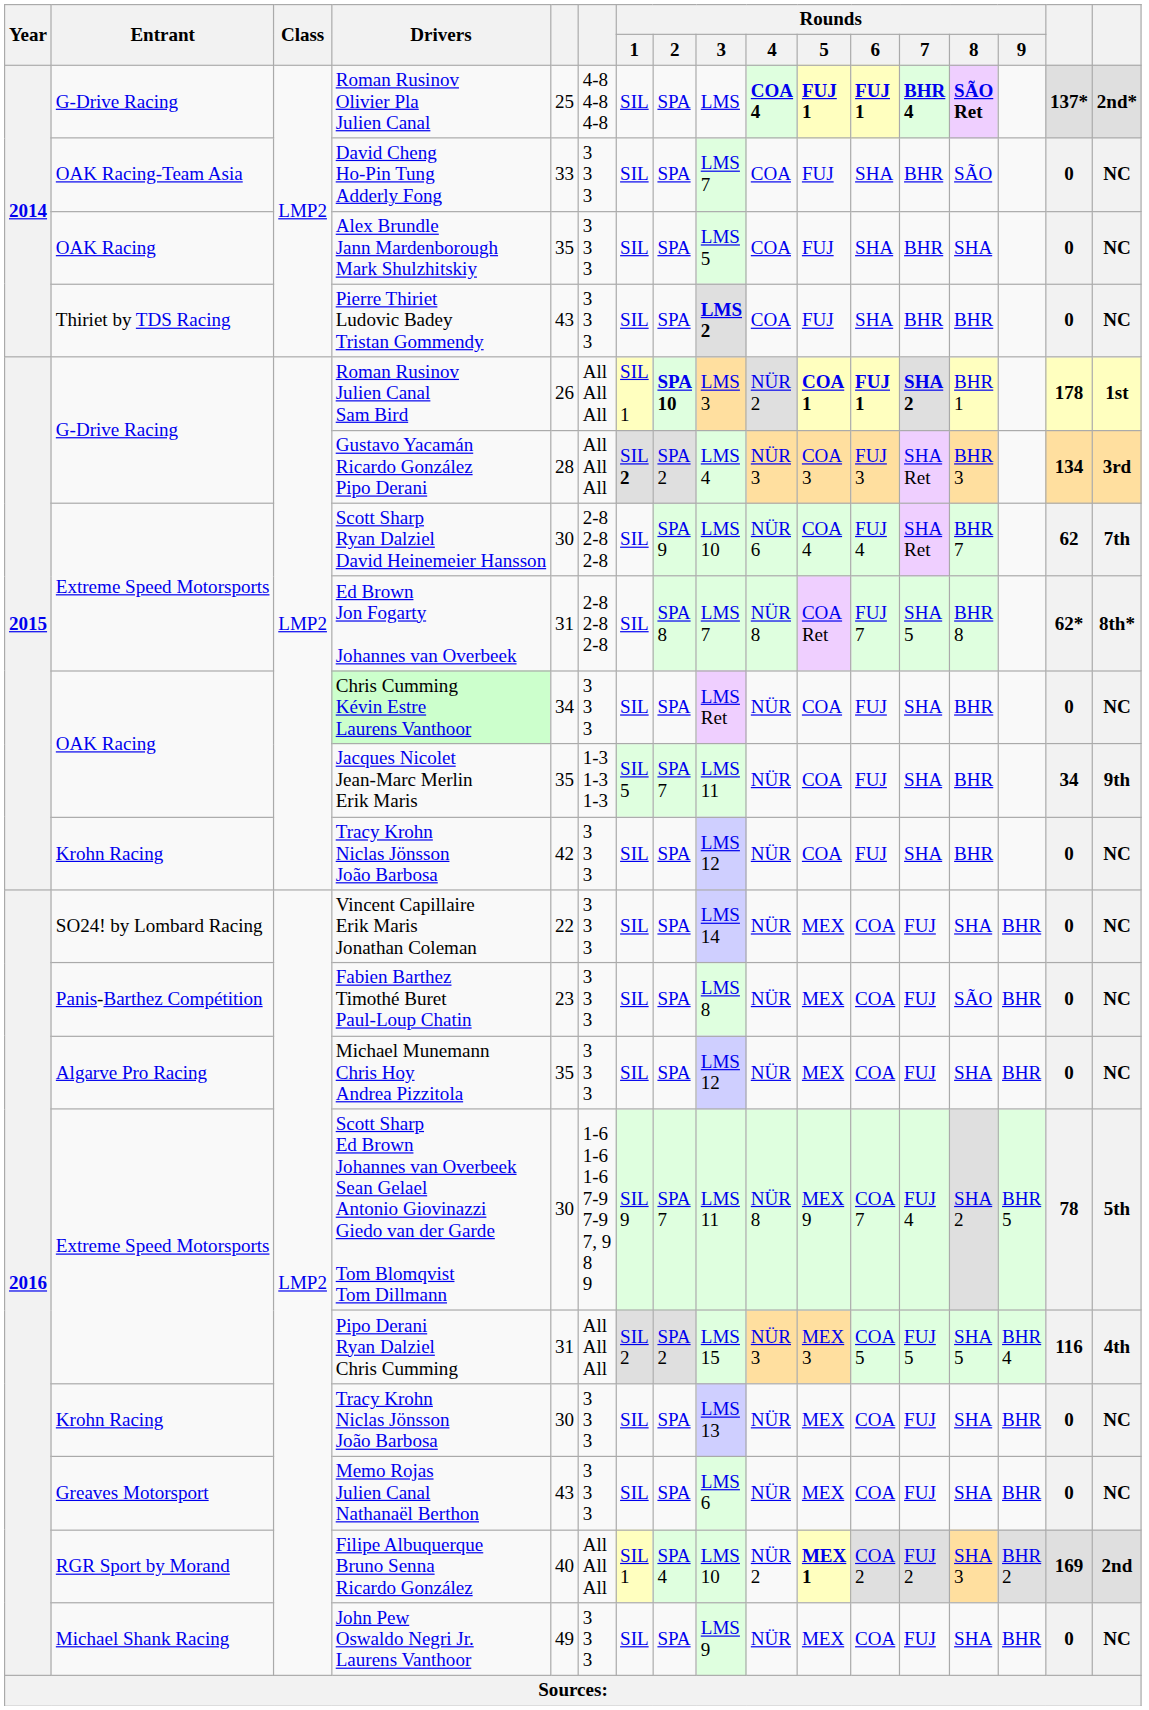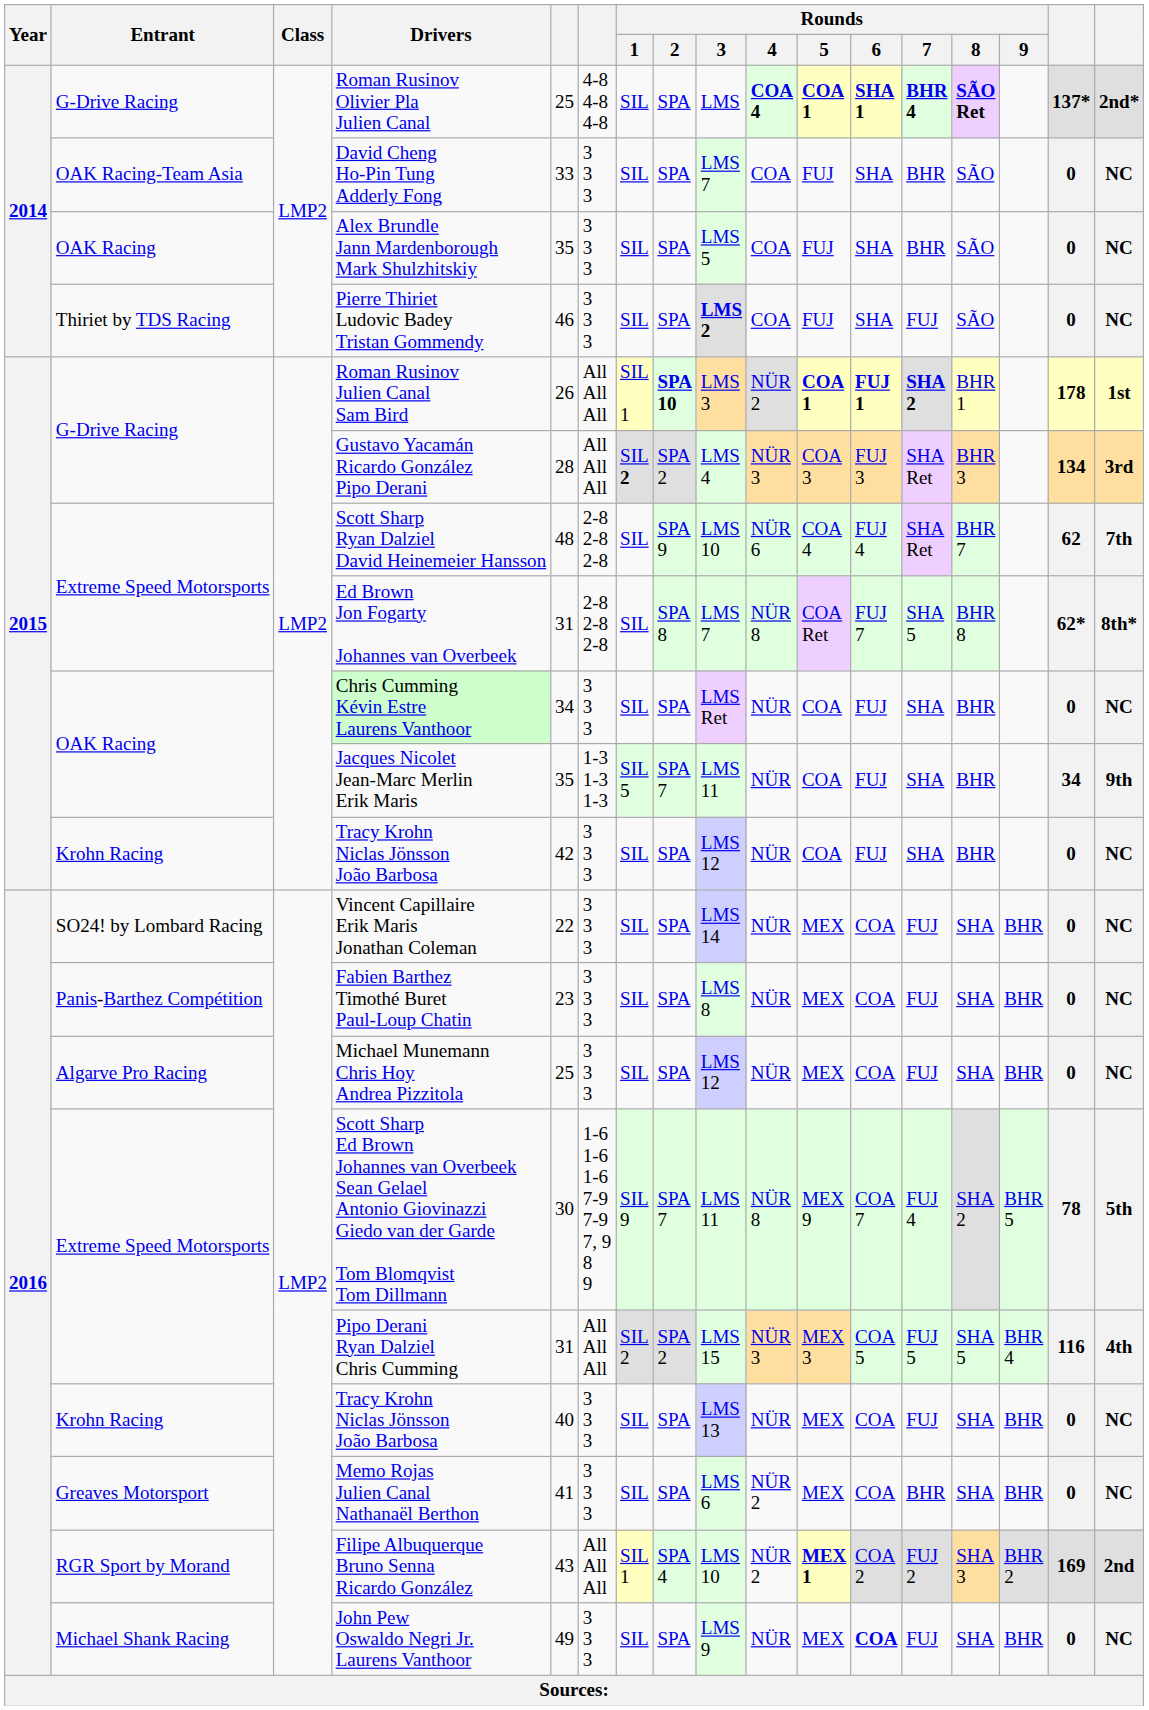(819, 101) FUJ 1 -> (823, 101) COA 1
(873, 101) FUJ 1 -> (875, 101) SHA 1
(973, 247) SHA -> (975, 247) SÃO
(564, 320) 43 -> (564, 320) 46
(924, 320) BHR -> (922, 320) FUJ
(974, 320) BHR -> (975, 320) SÃO
(564, 539) 30 -> (564, 539) 48
(973, 999) SÃO -> (975, 999) SHA
(564, 1072) 35 -> (564, 1072) 25
(564, 1419) 30 -> (564, 1419) 40
(564, 1492) 43 -> (564, 1492) 41
(771, 1492) NÜR -> (771, 1492) NÜR 2
(920, 1492) FUJ -> (926, 1492) BHR
(564, 1566) 40 -> (564, 1566) 43
(875, 1639) normal -> (876, 1639) bold
